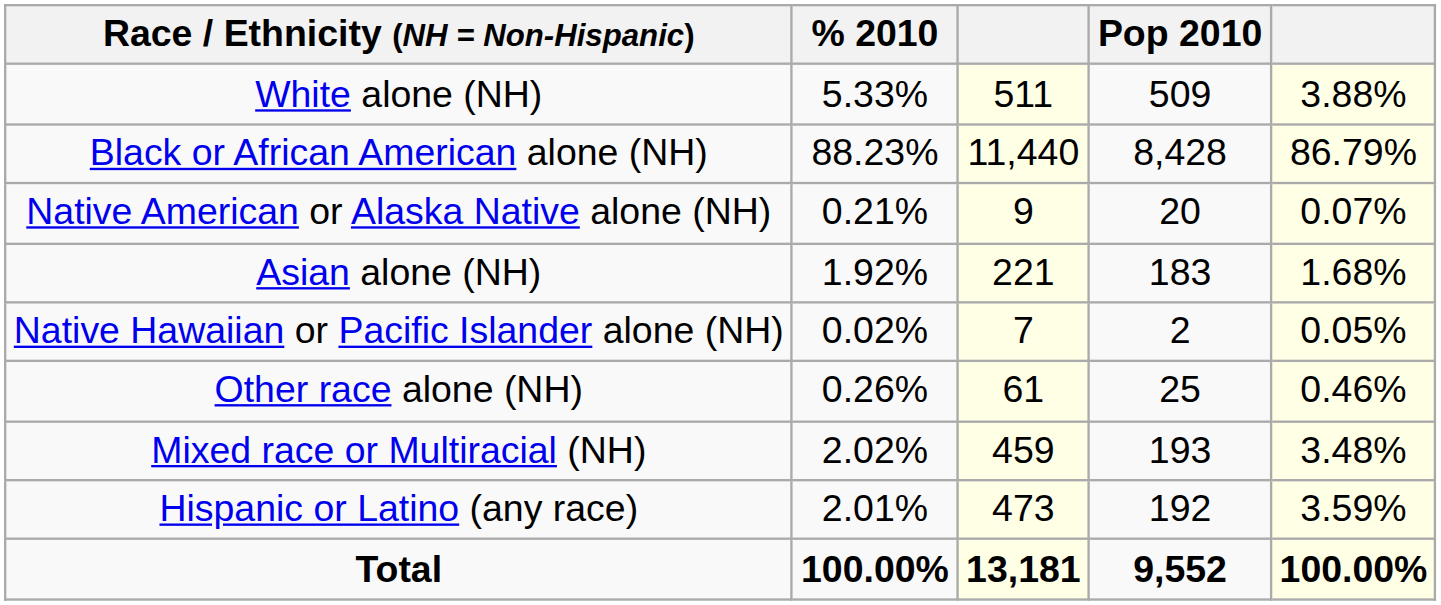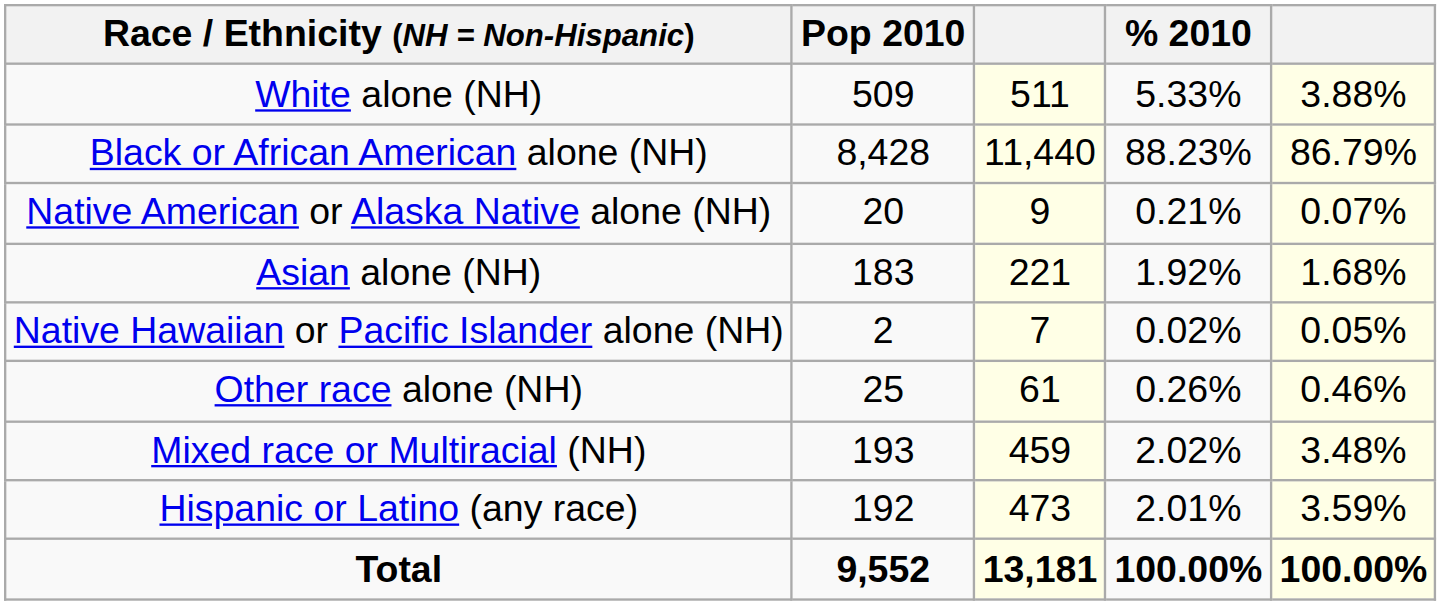columns swapped: (1180, 34) <-> (875, 34)
